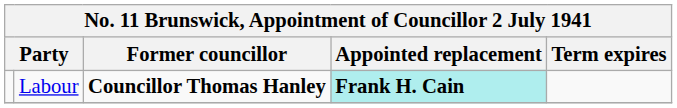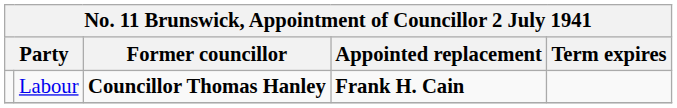(400, 86) paleturquoise background -> (400, 86) no background
